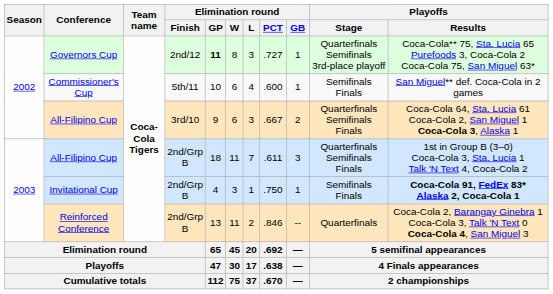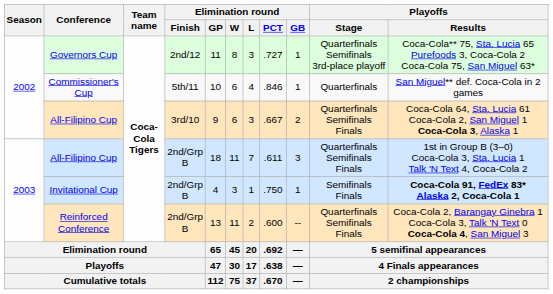(216, 54) bold -> (216, 54) normal
(273, 87) .600 -> (273, 87) .846
(349, 87) Semifinals Finals -> (349, 87) Quarterfinals
(273, 222) .846 -> (273, 222) .600
(349, 222) Quarterfinals -> (349, 222) Quarterfinals Semifinals Finals
